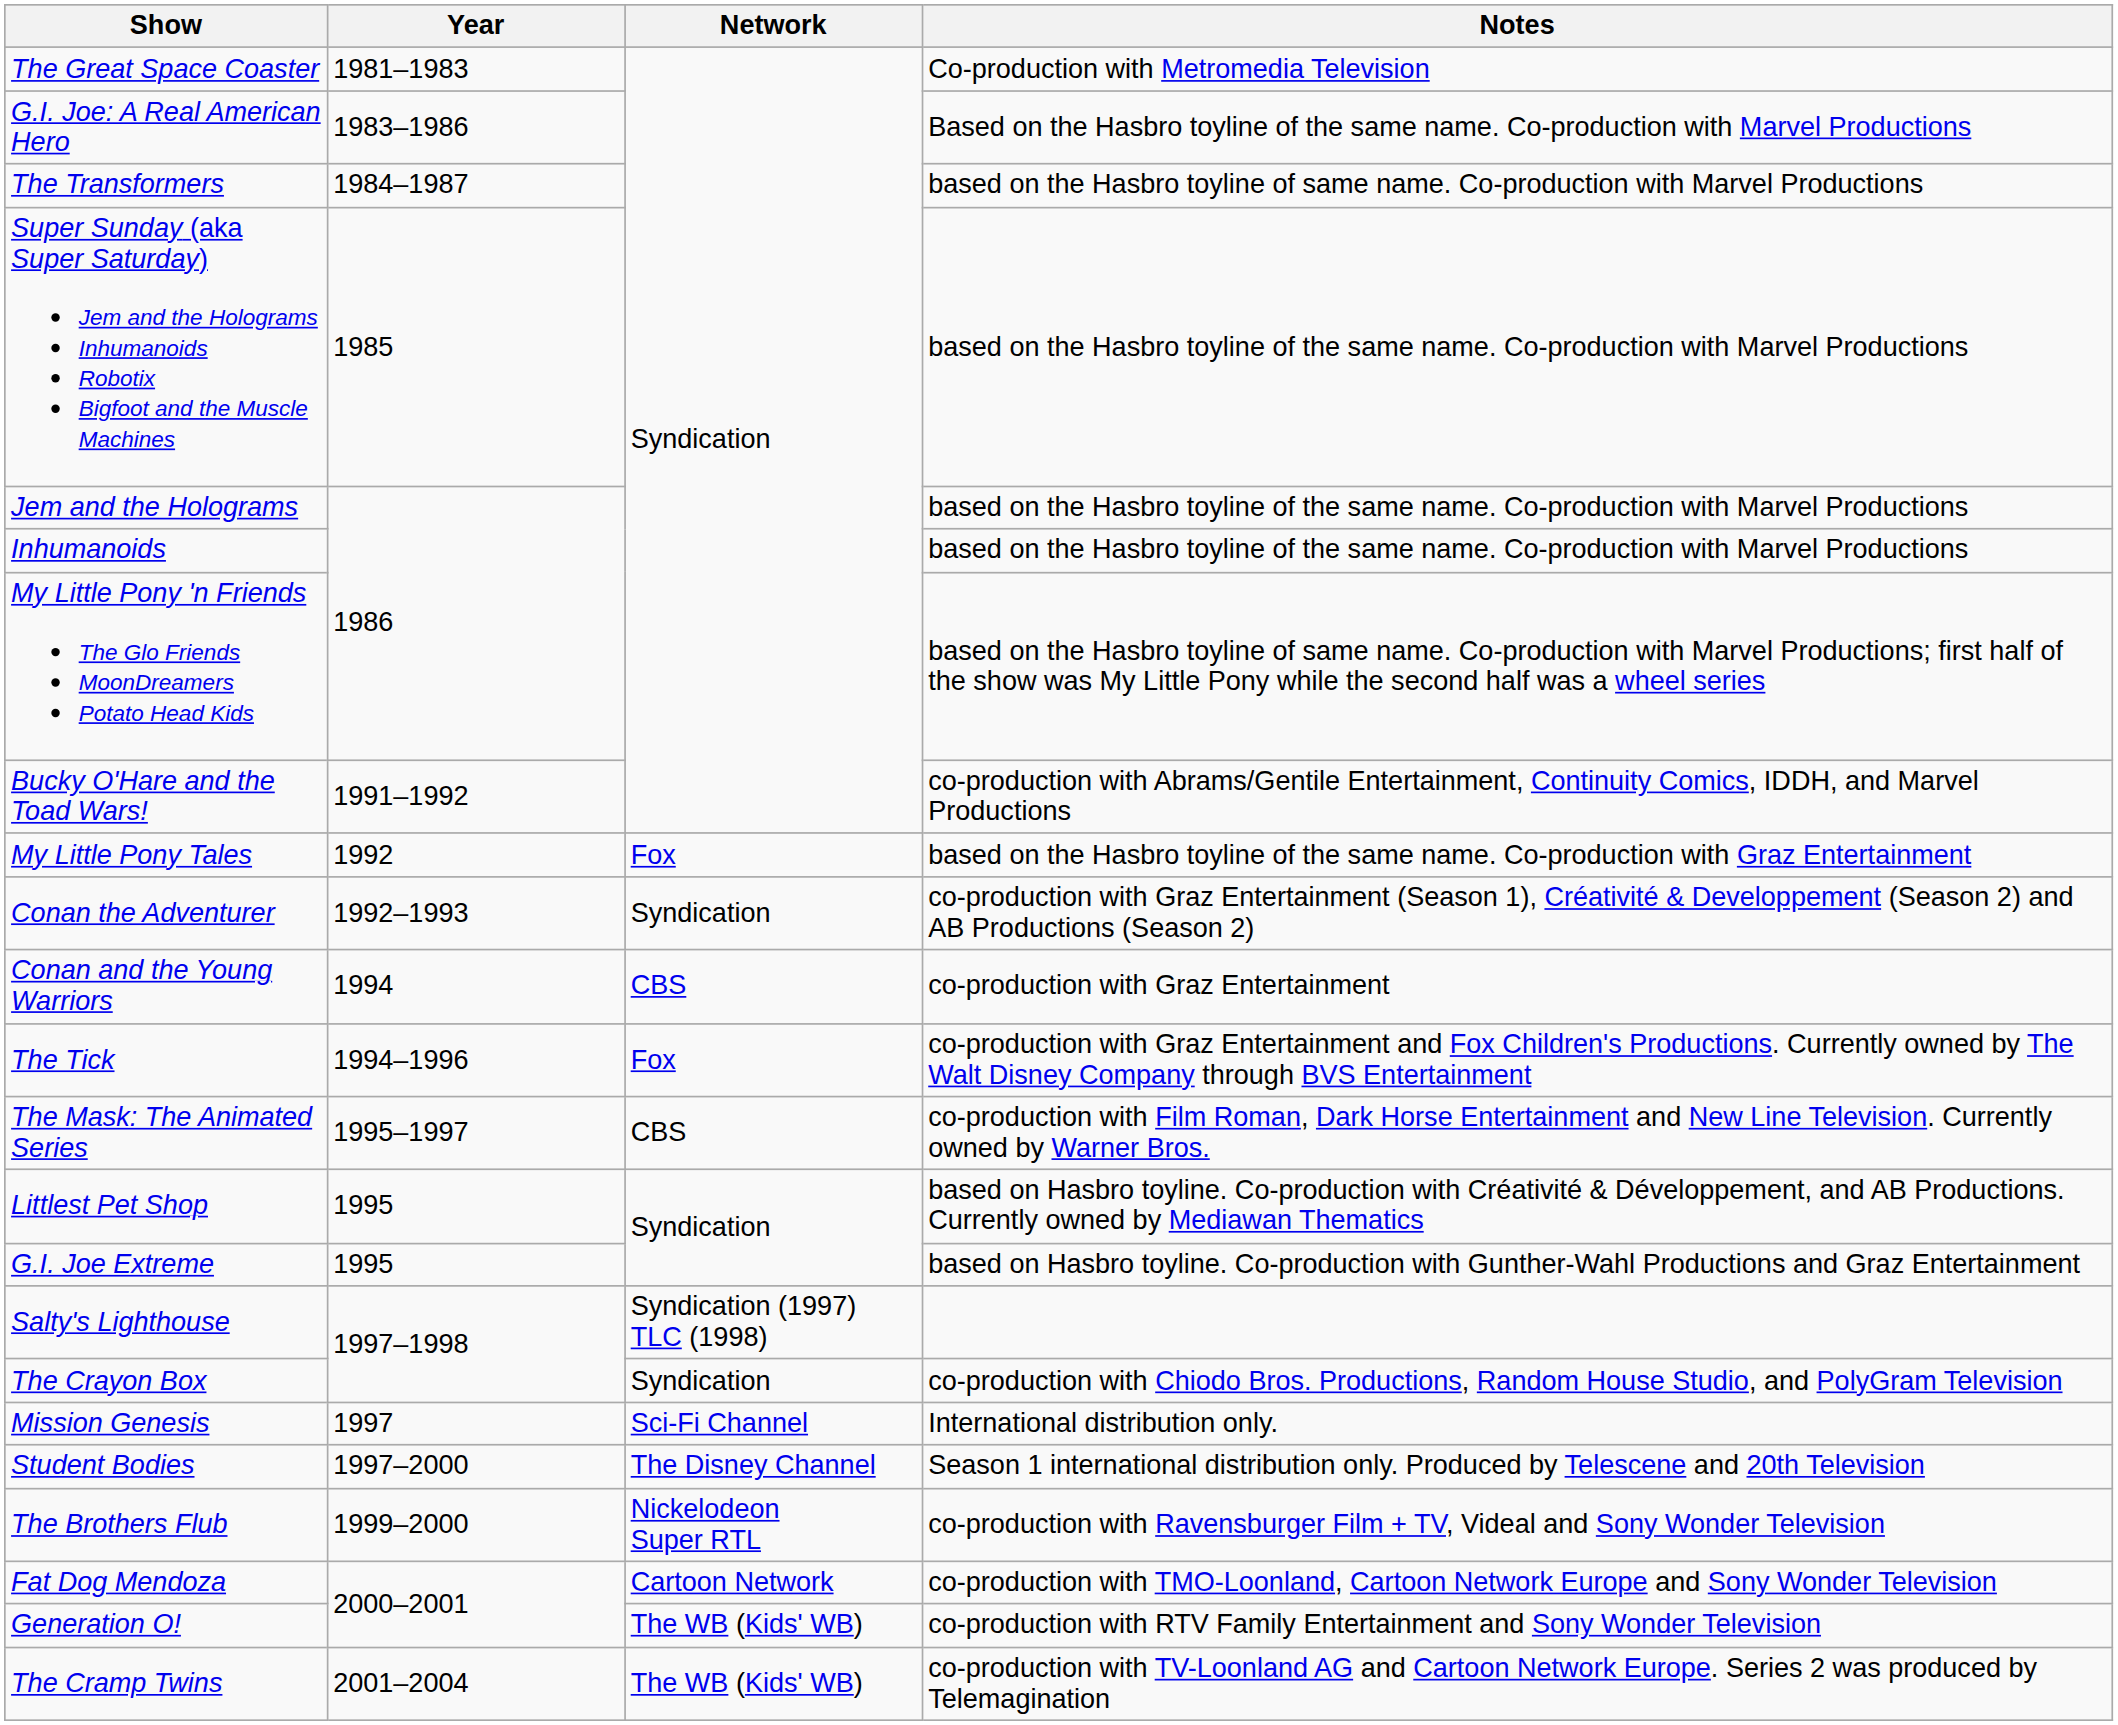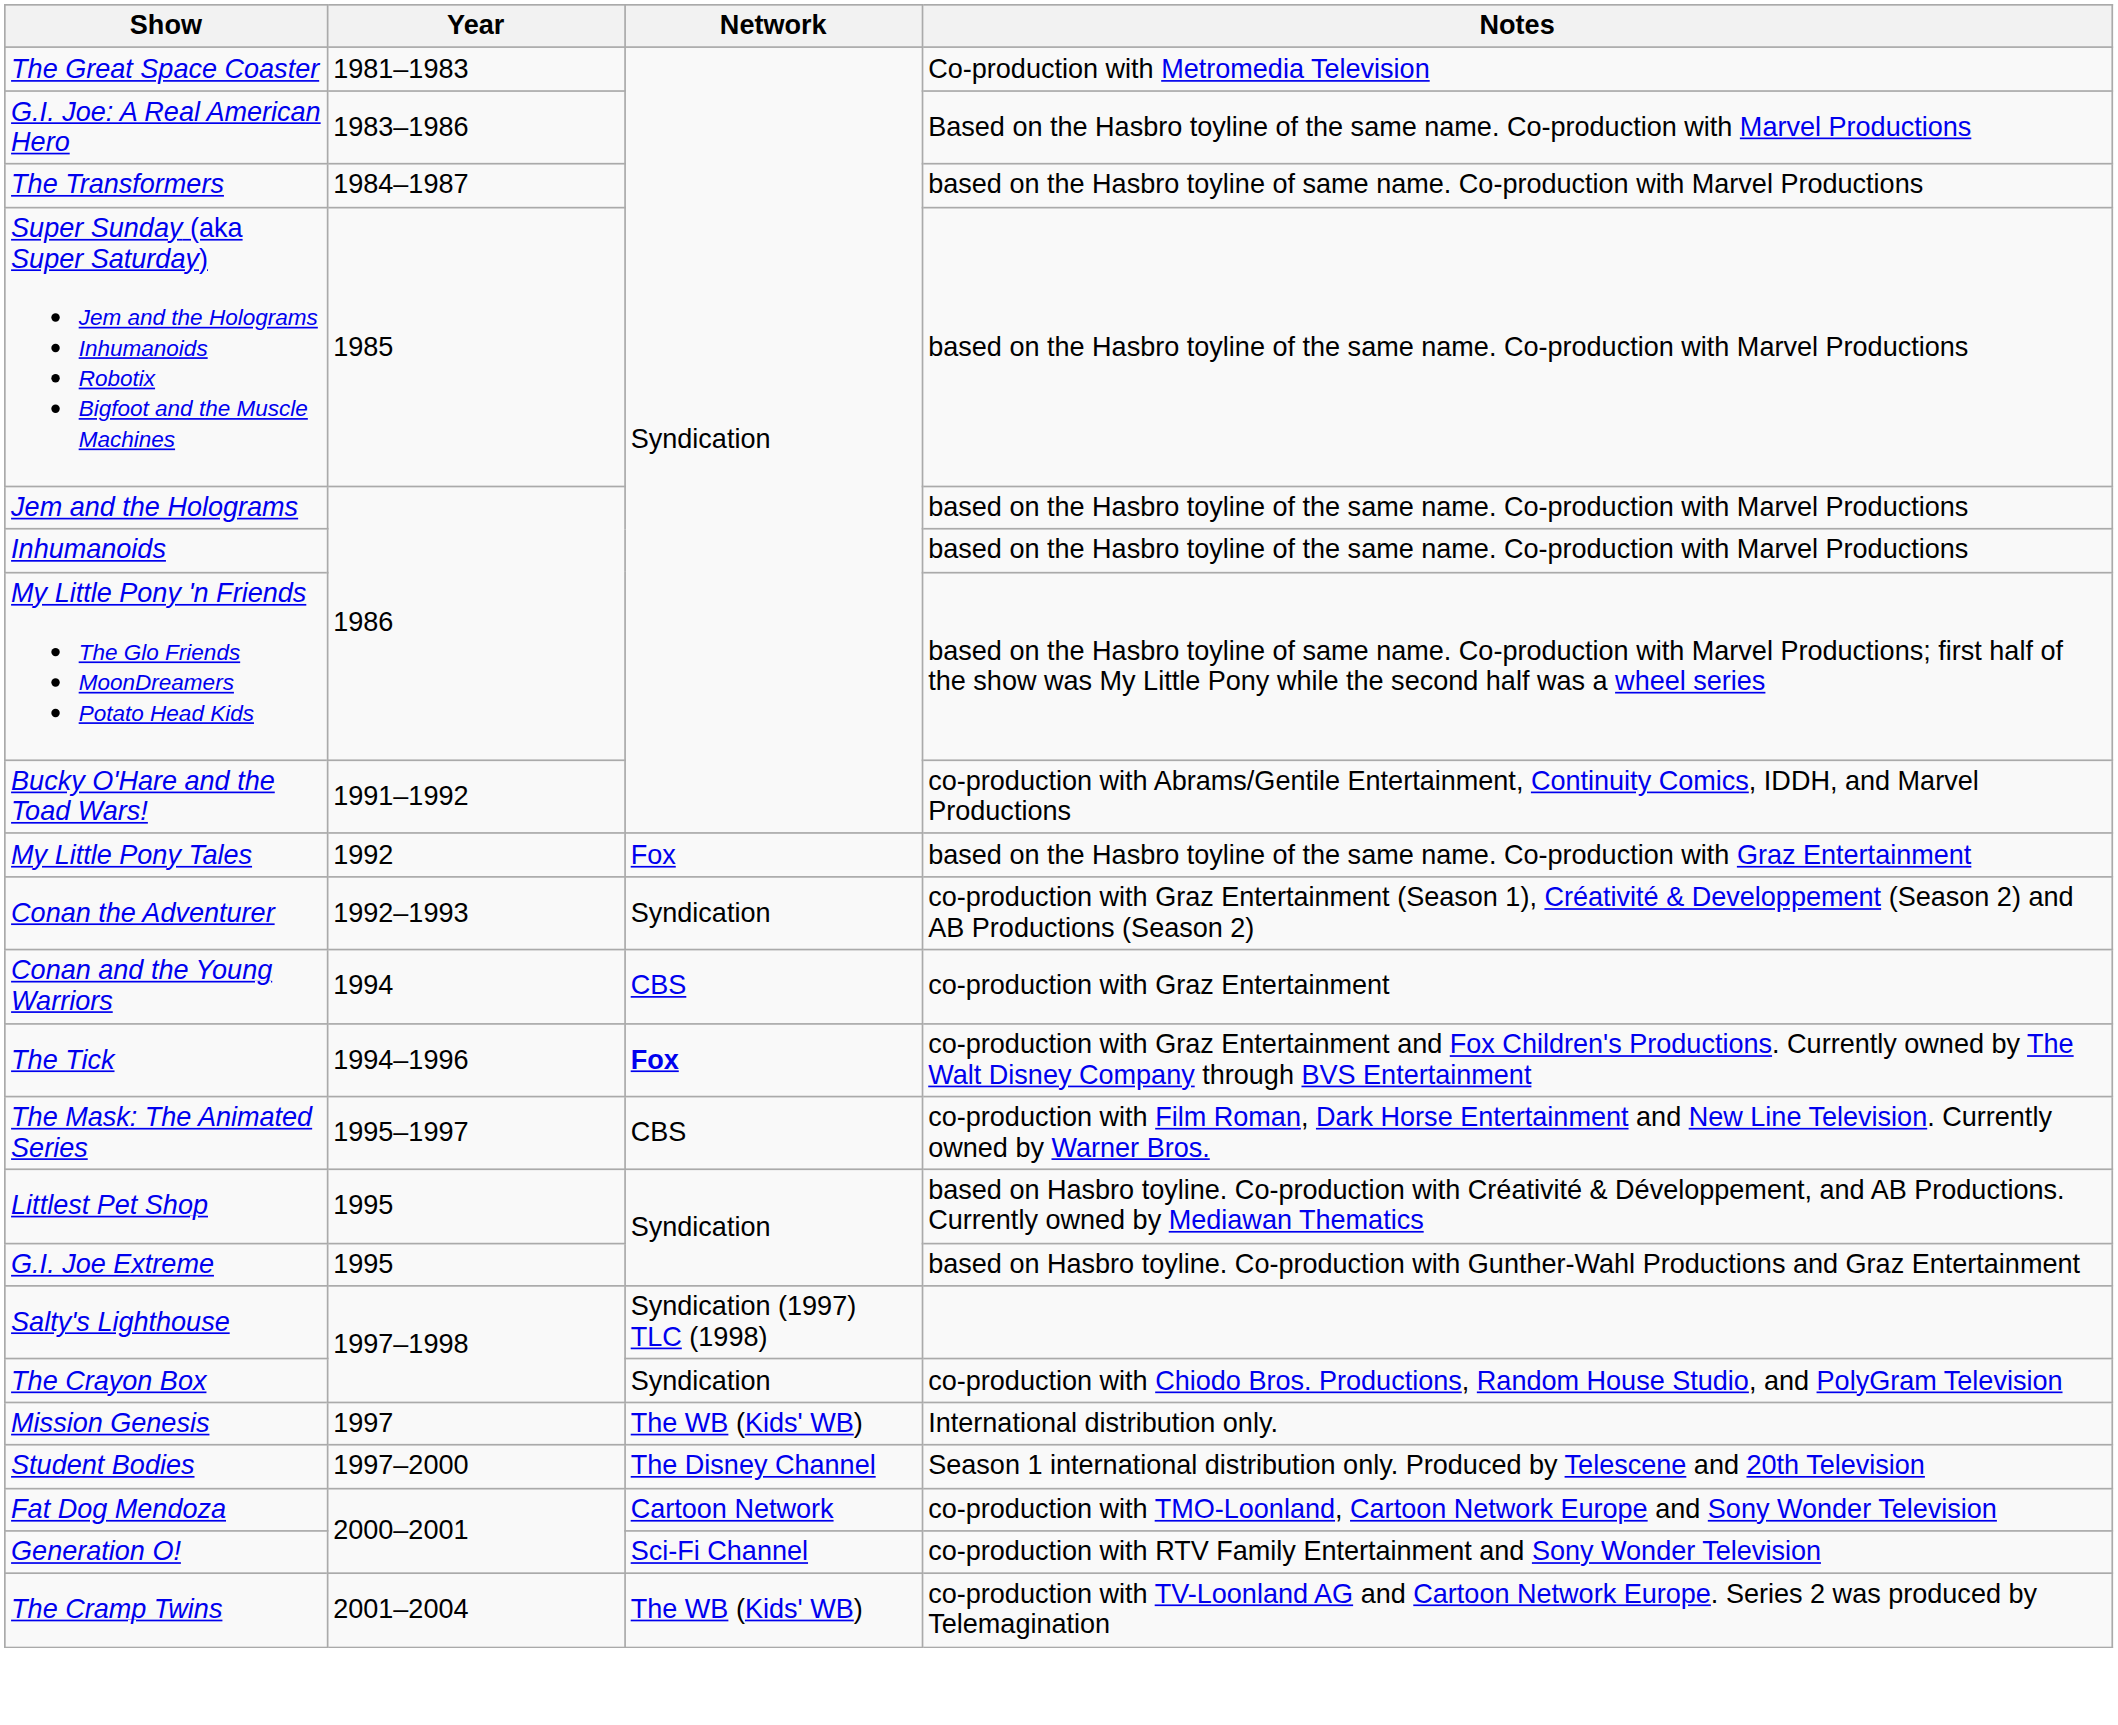(653, 1059) normal -> (655, 1059) bold
(719, 1423) Sci-Fi Channel -> (747, 1423) The WB (Kids' WB)
- row: (119, 1524)
(747, 1625) The WB (Kids' WB) -> (719, 1551) Sci-Fi Channel
